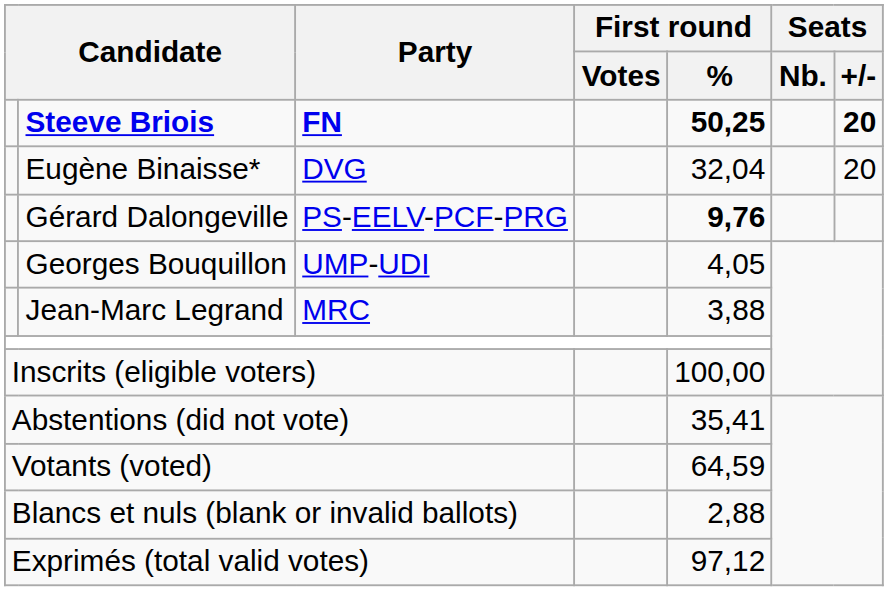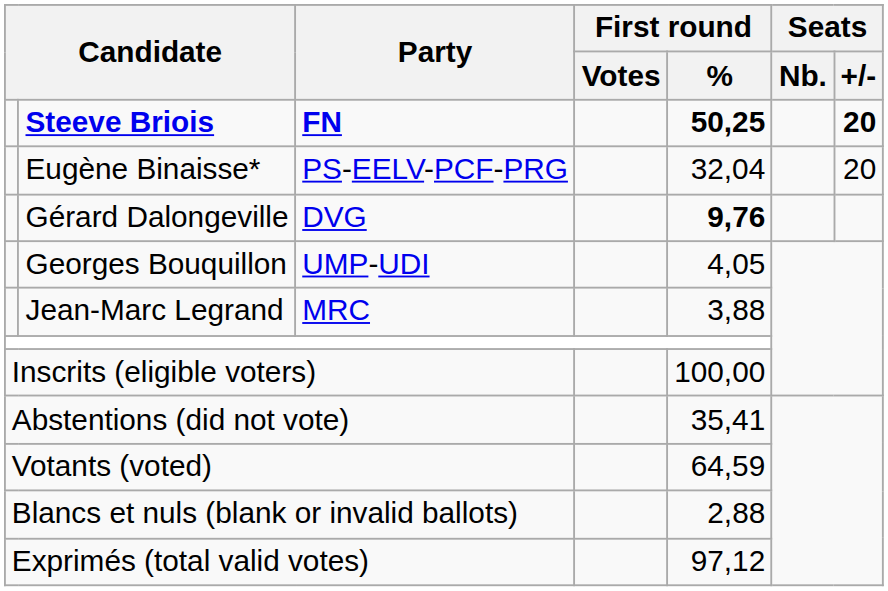(334, 169) DVG -> (435, 169) PS-EELV-PCF-PRG
(435, 216) PS-EELV-PCF-PRG -> (334, 216) DVG
